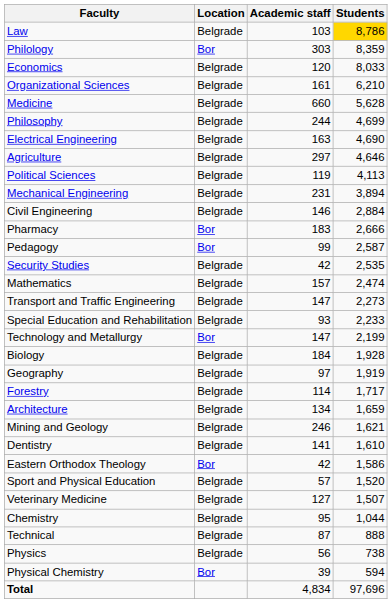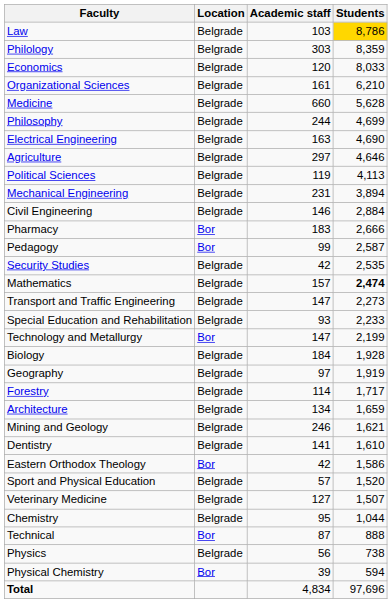(206, 49) Bor -> (220, 49) Belgrade
(370, 283) normal -> (370, 283) bold
(220, 535) Belgrade -> (206, 535) Bor
